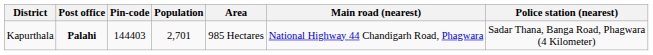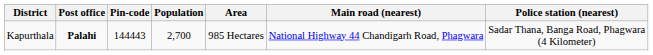(130, 35) 144403 -> (130, 35) 144443
(179, 35) 2,701 -> (179, 35) 2,700
